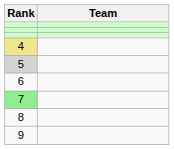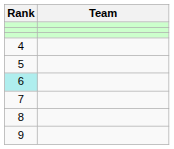(21, 46) khaki background -> (21, 46) no background
(21, 64) lightgrey background -> (21, 64) no background
(21, 82) no background -> (21, 82) paleturquoise background
(21, 99) lightgreen background -> (21, 99) no background
